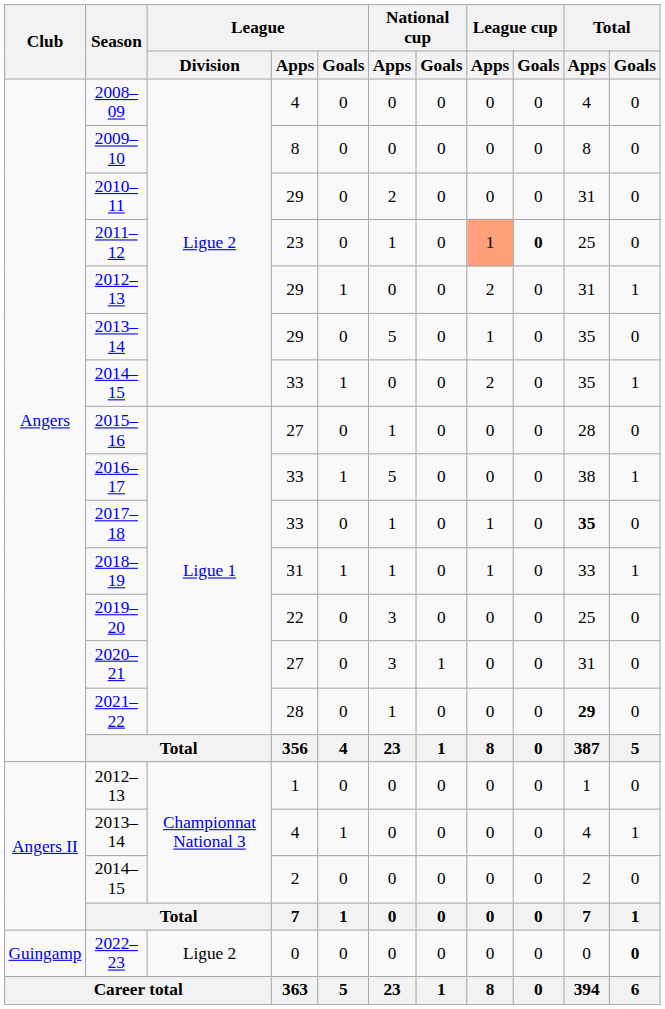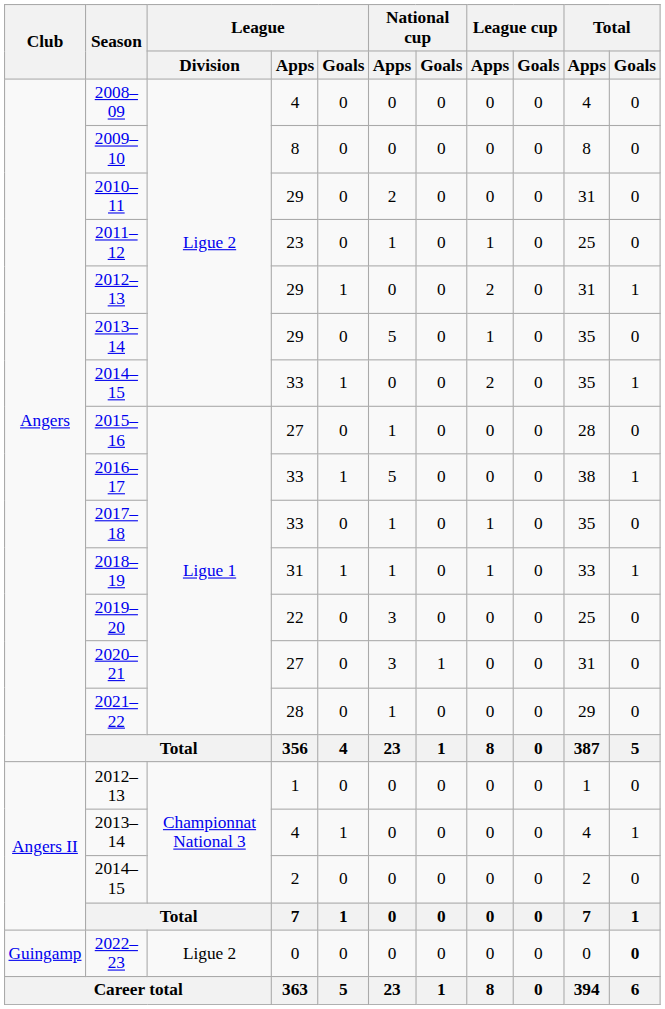(490, 242) lightsalmon background -> (490, 242) no background
(538, 242) bold -> (538, 242) normal
(587, 523) bold -> (587, 523) normal
(587, 711) bold -> (587, 711) normal
